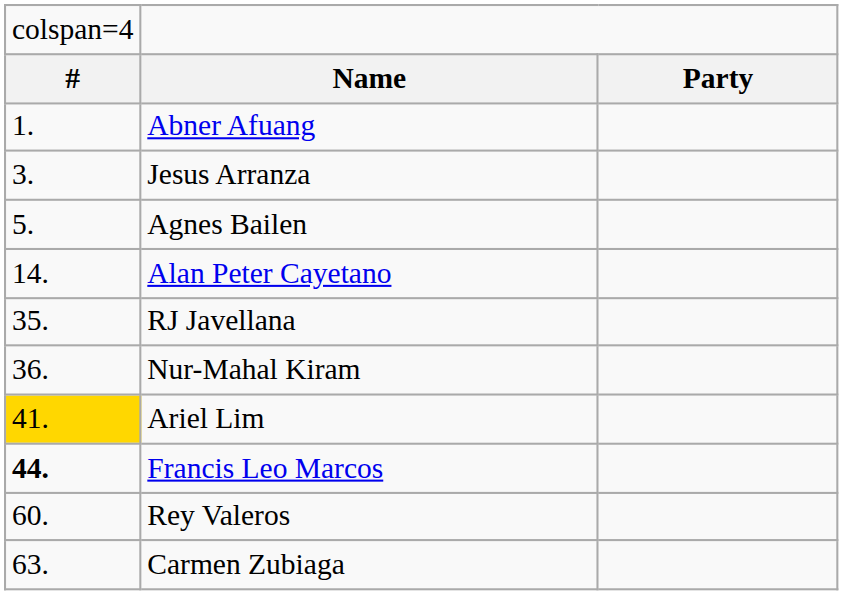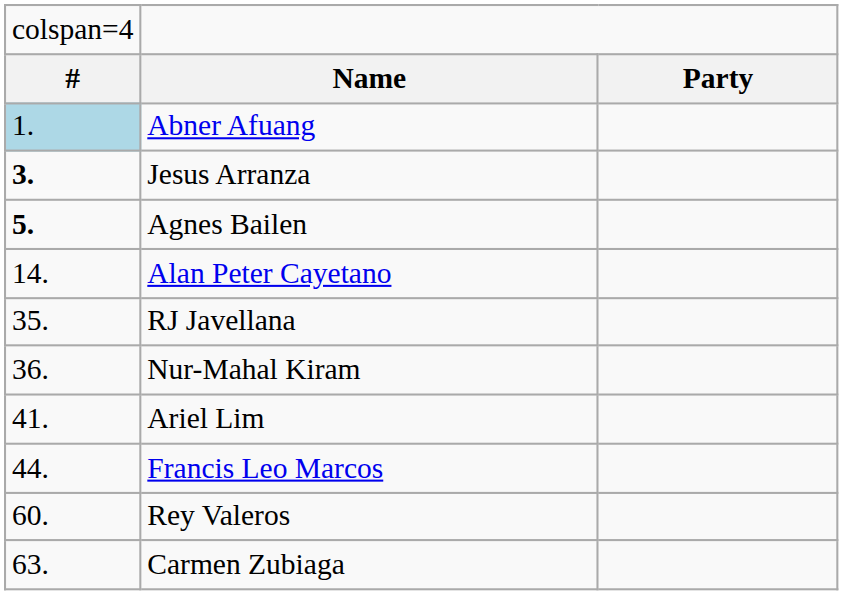(23, 126) no background -> (23, 126) lightblue background
(23, 175) normal -> (23, 175) bold
(23, 223) normal -> (23, 223) bold
(30, 418) gold background -> (30, 418) no background
(30, 467) bold -> (30, 467) normal
